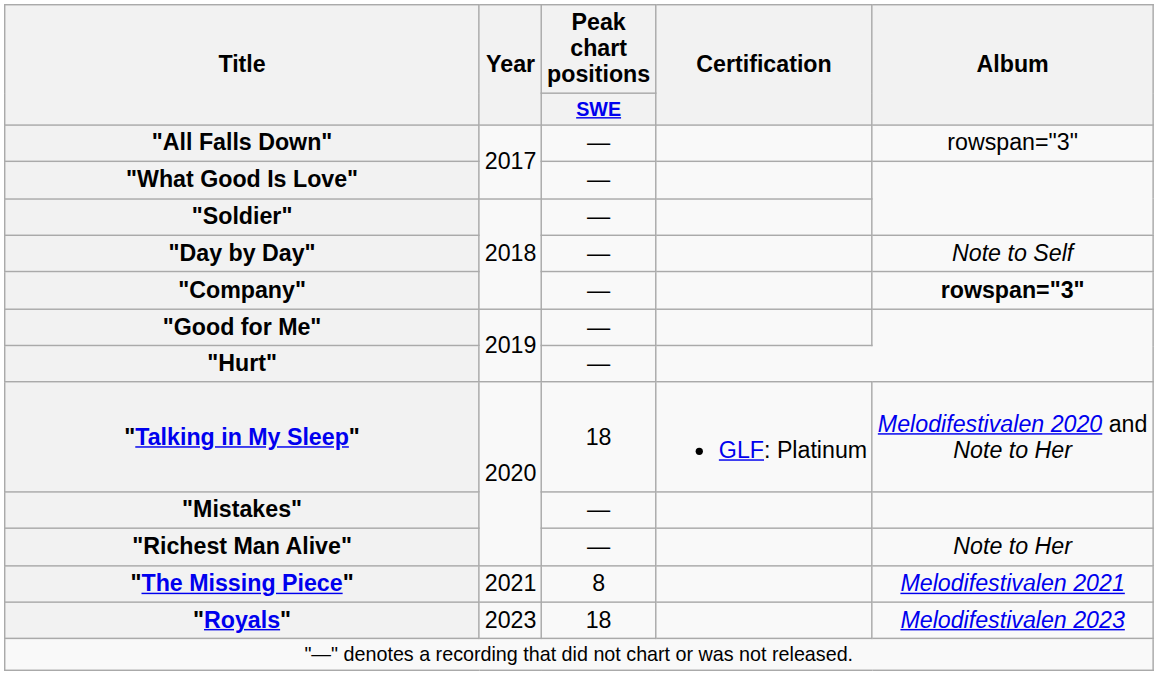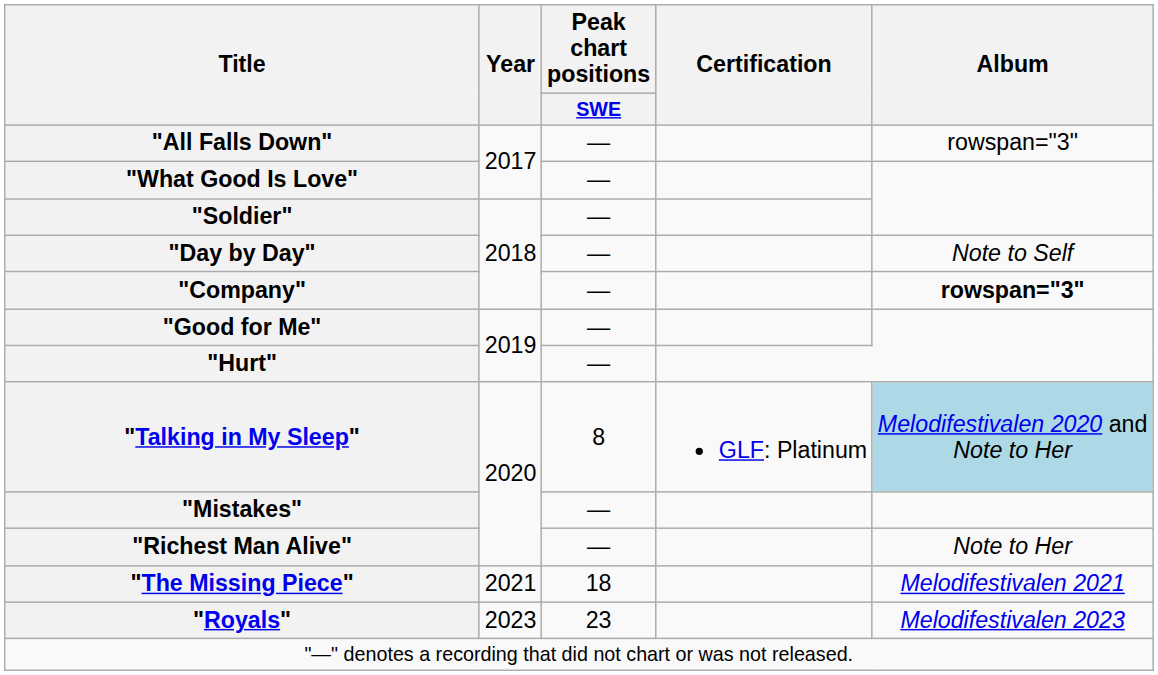(599, 436) 18 -> (599, 436) 8
(1013, 436) no background -> (1013, 436) lightblue background
(599, 583) 8 -> (599, 583) 18
(599, 620) 18 -> (599, 620) 23
